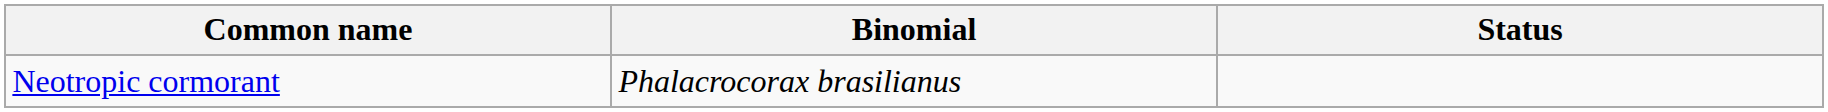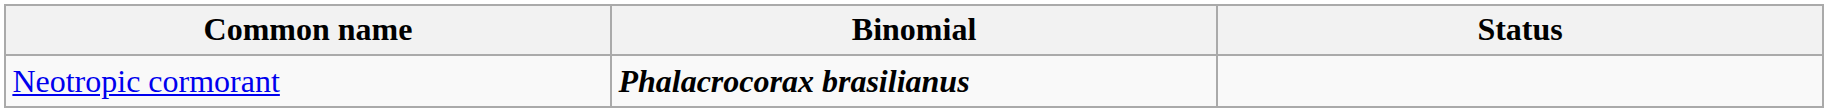(790, 80) normal -> (794, 80) bold
